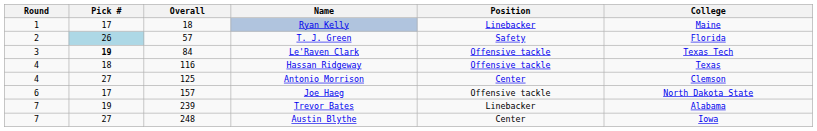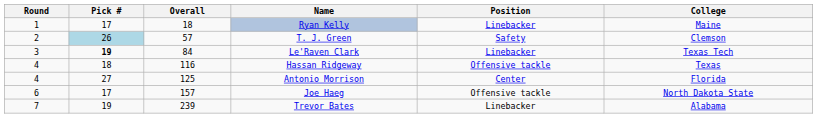(708, 38) Florida -> (708, 38) Clemson
(511, 52) Offensive tackle -> (511, 52) Linebacker
(708, 79) Clemson -> (708, 79) Florida
- row: (324, 120)
